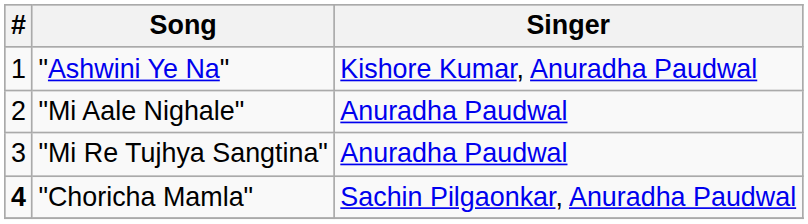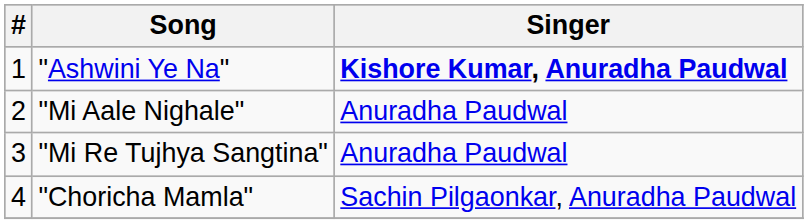(549, 68) normal -> (564, 68) bold
(19, 196) bold -> (19, 196) normal
